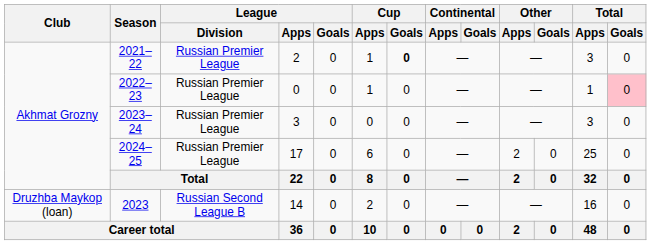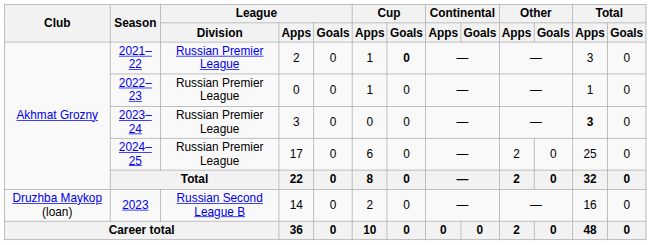(627, 90) pink background -> (627, 90) no background
(590, 122) normal -> (590, 122) bold
